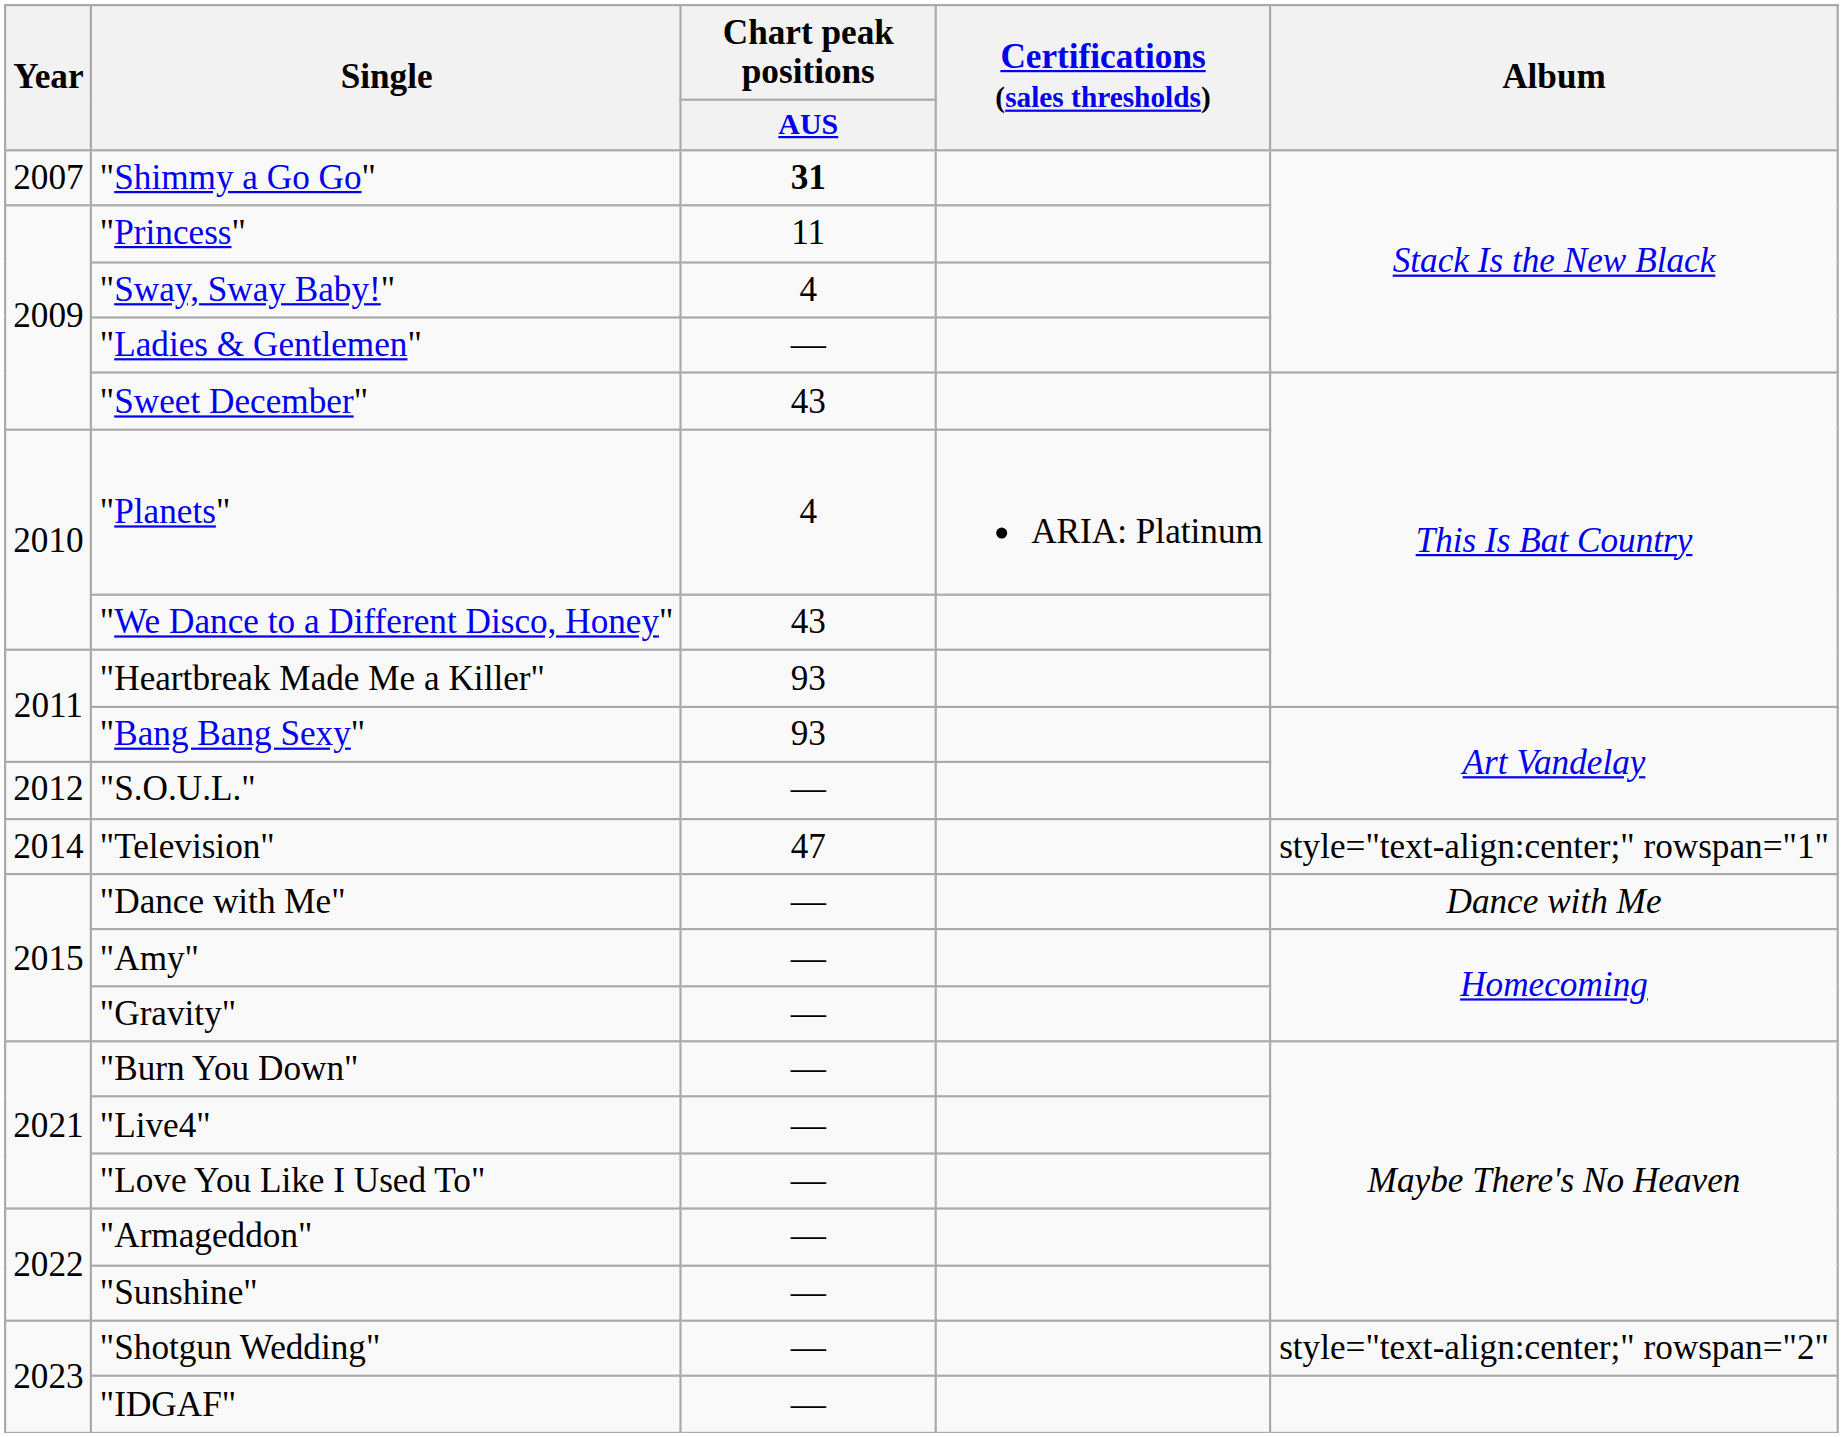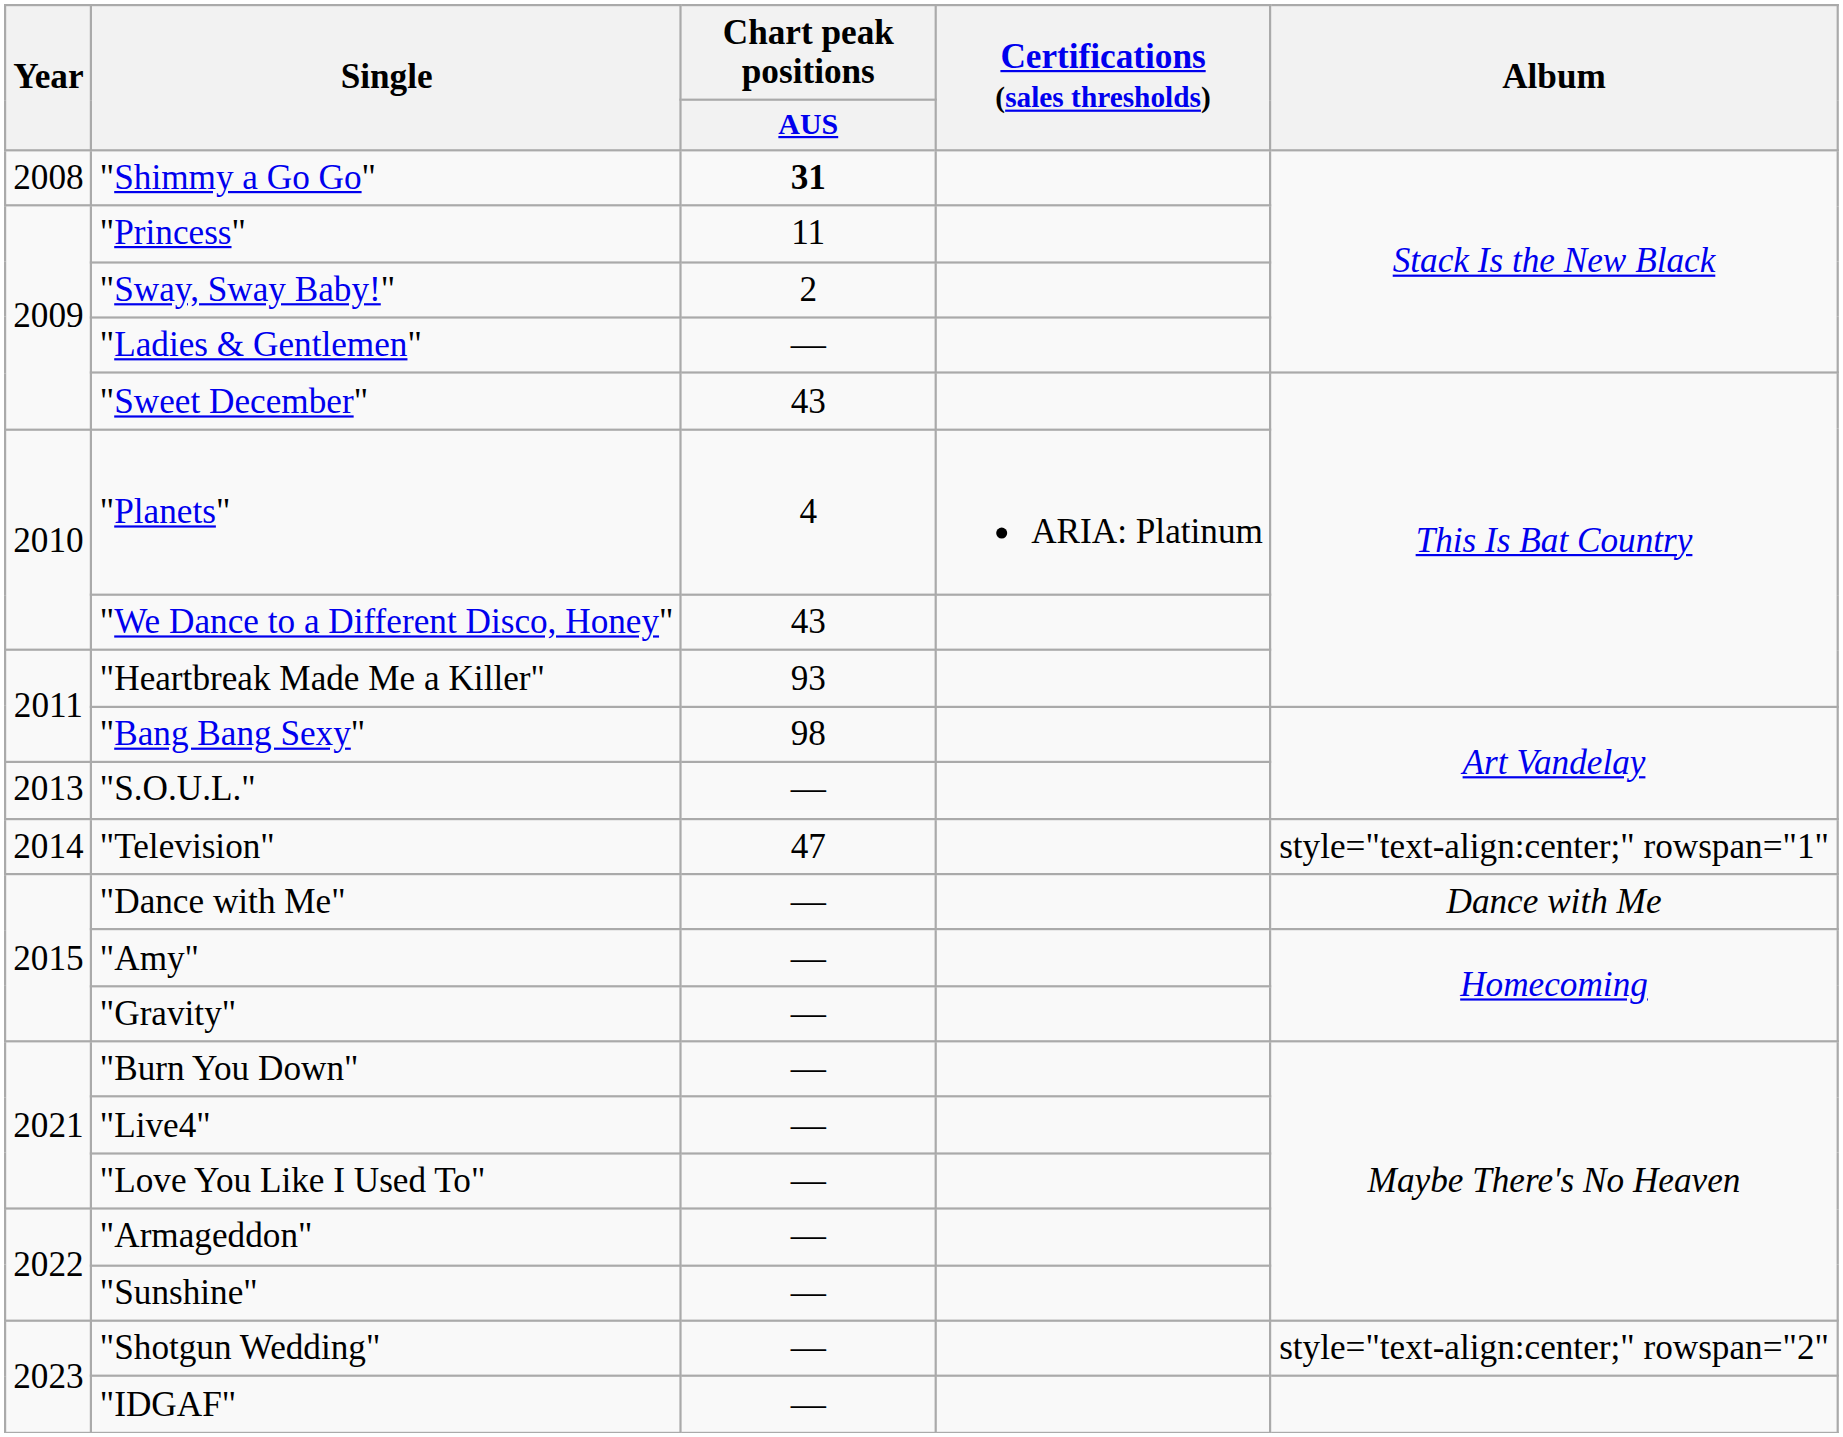(48, 177) 2007 -> (48, 177) 2008
(808, 288) 4 -> (808, 288) 2
(808, 733) 93 -> (808, 733) 98
(48, 789) 2012 -> (48, 789) 2013
